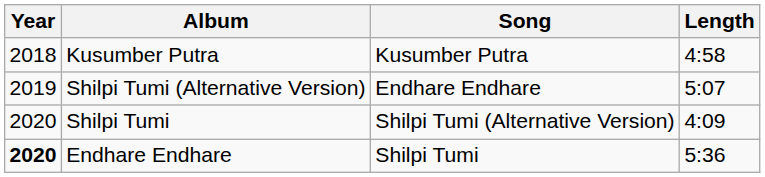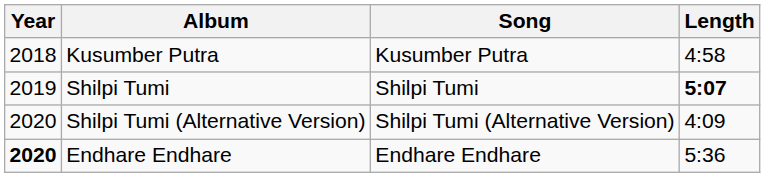(216, 88) Shilpi Tumi (Alternative Version) -> (118, 88) Shilpi Tumi
(458, 88) Endhare Endhare -> (427, 88) Shilpi Tumi
(705, 88) normal -> (706, 88) bold
(118, 121) Shilpi Tumi -> (216, 121) Shilpi Tumi (Alternative Version)
(427, 155) Shilpi Tumi -> (458, 155) Endhare Endhare
